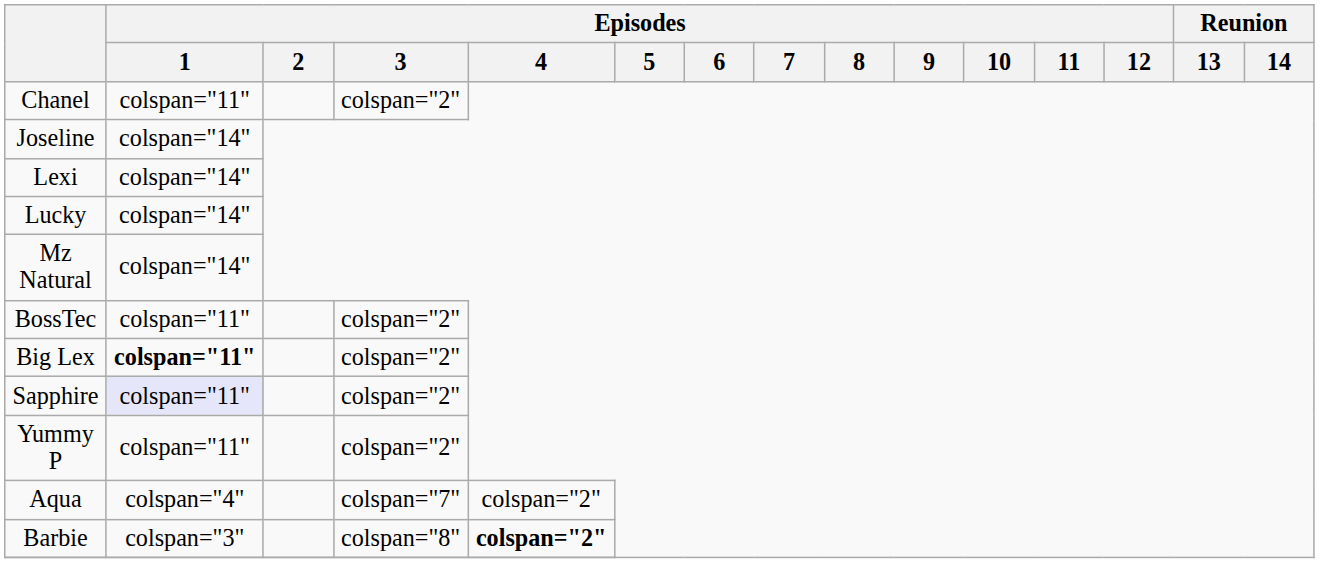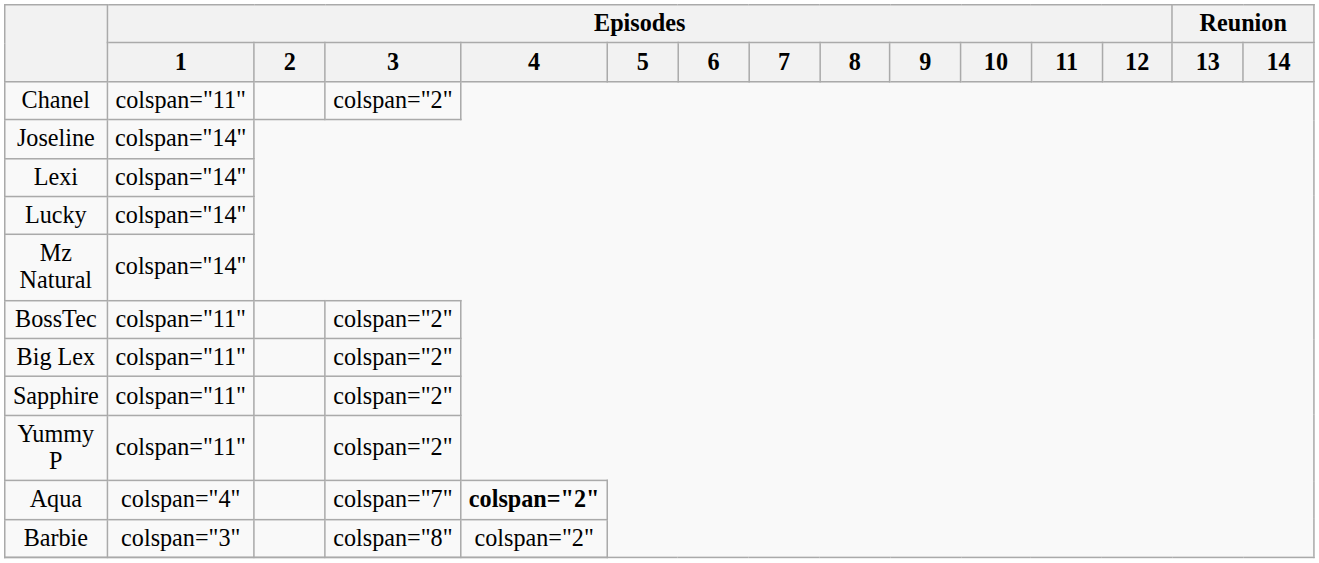(185, 357) bold -> (181, 357) normal
(185, 395) lavender background -> (181, 395) no background
(541, 499) normal -> (534, 499) bold
(541, 537) bold -> (534, 537) normal
